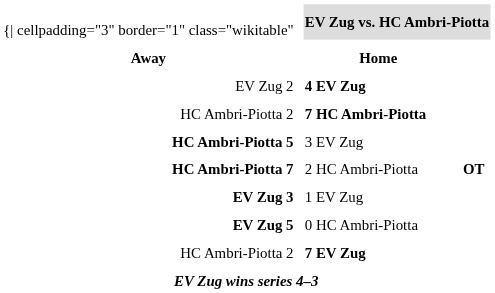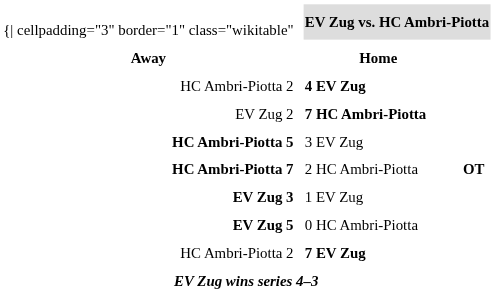(264, 86) EV Zug 2 -> (237, 86) HC Ambri-Piotta 2
(237, 114) HC Ambri-Piotta 2 -> (264, 114) EV Zug 2
